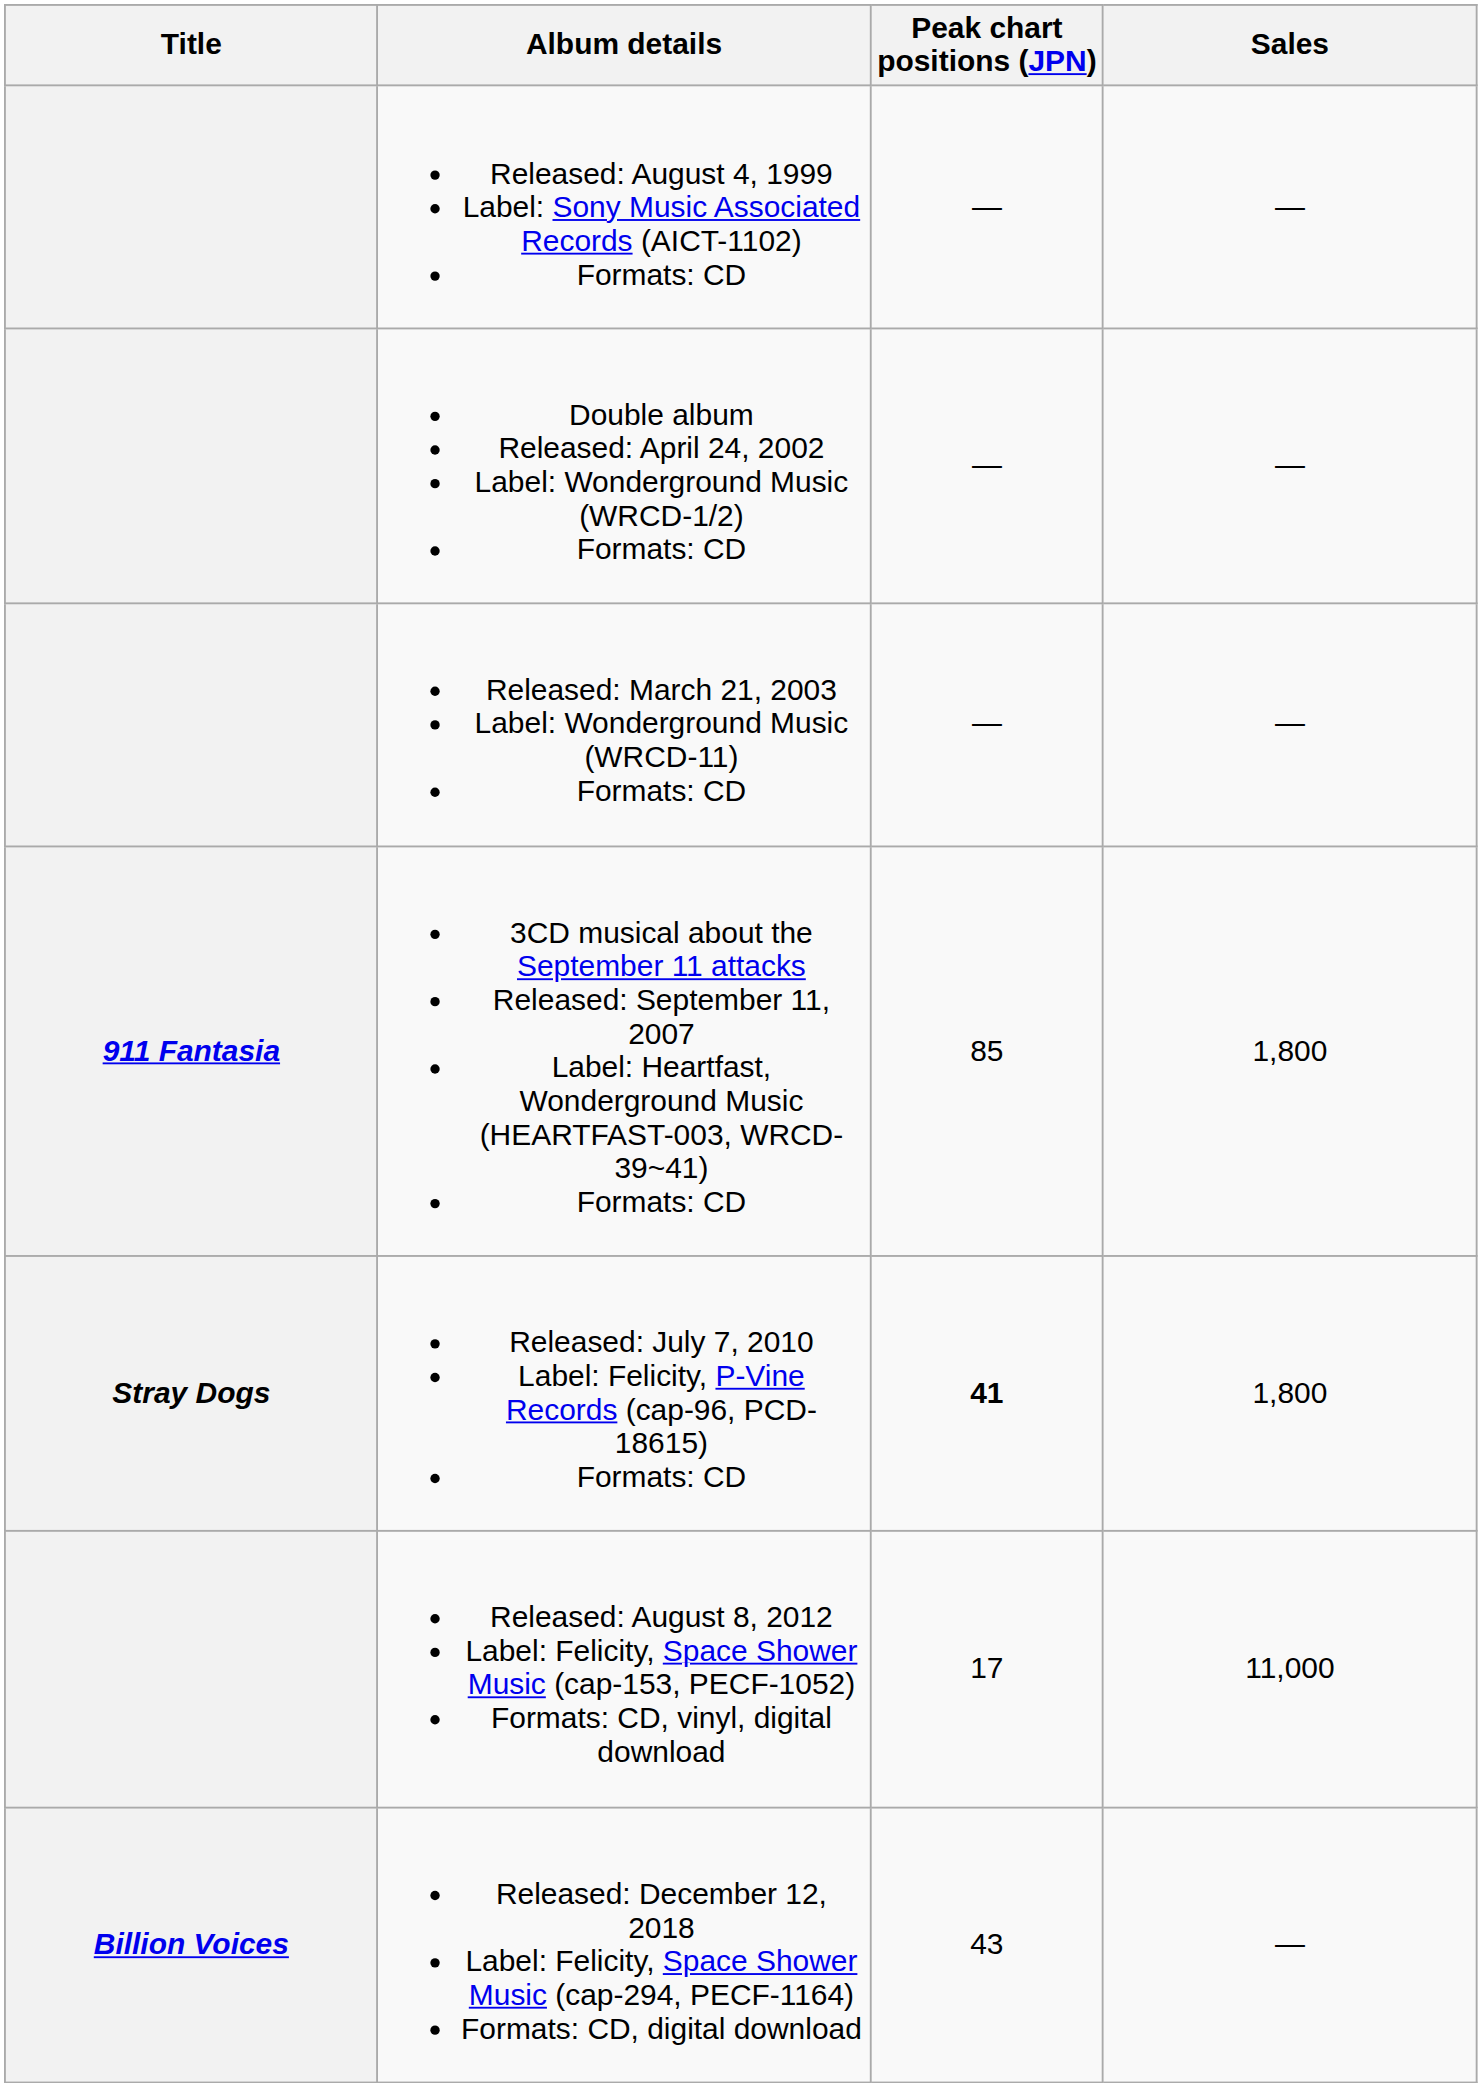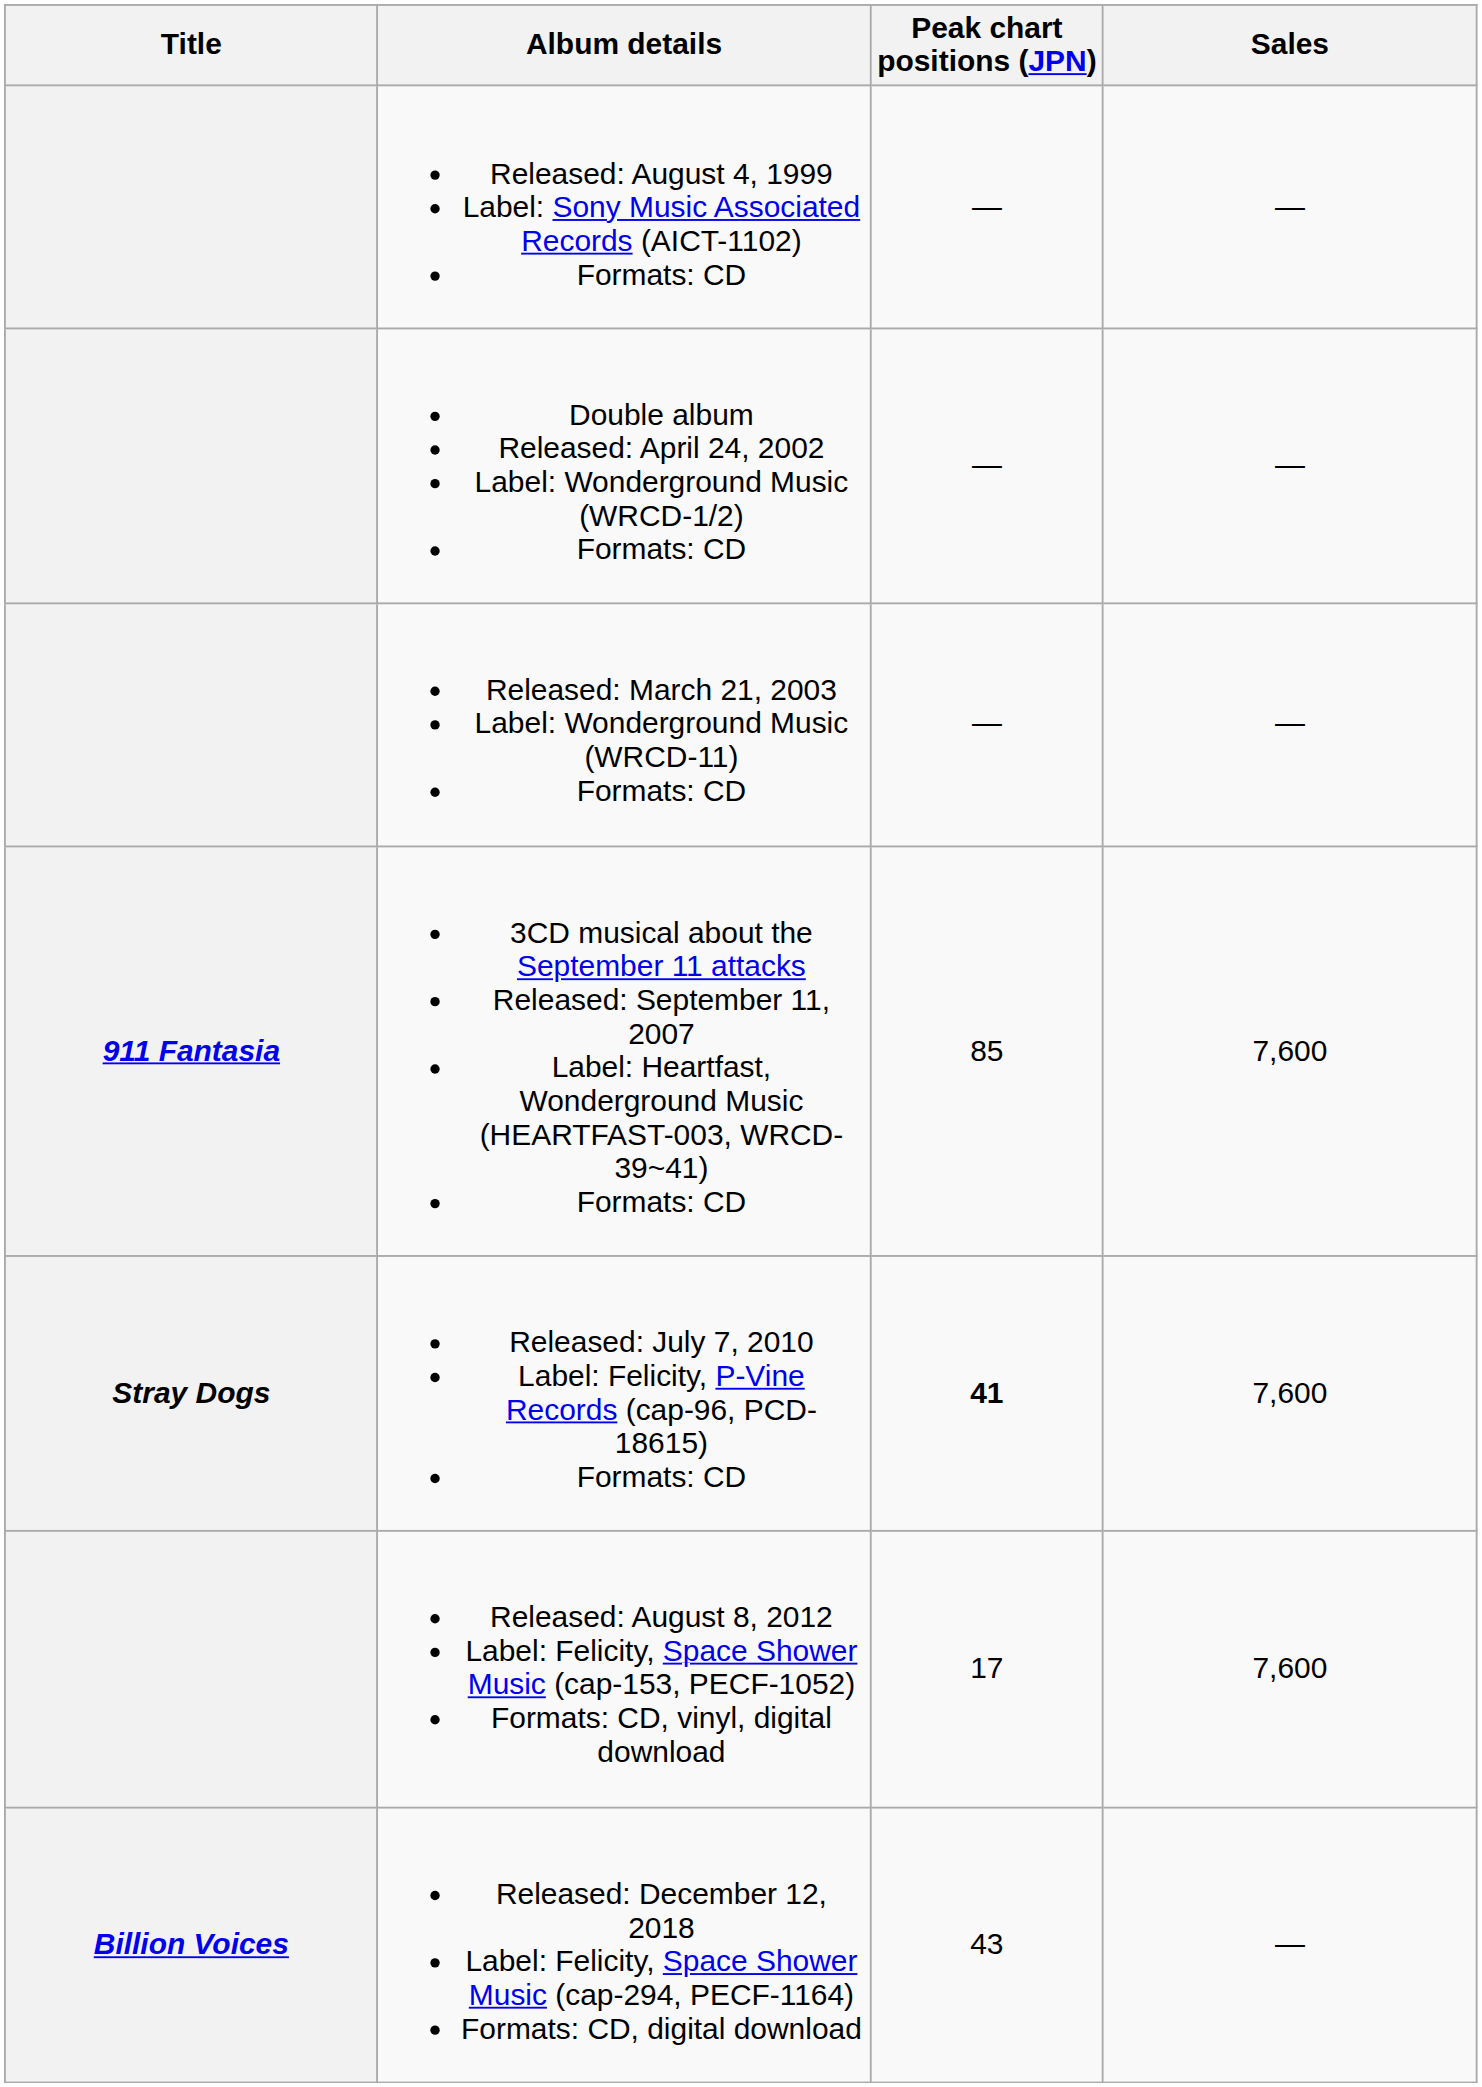(1290, 1050) 1,800 -> (1290, 1050) 7,600
(1290, 1393) 1,800 -> (1290, 1393) 7,600
(1290, 1668) 11,000 -> (1290, 1668) 7,600
